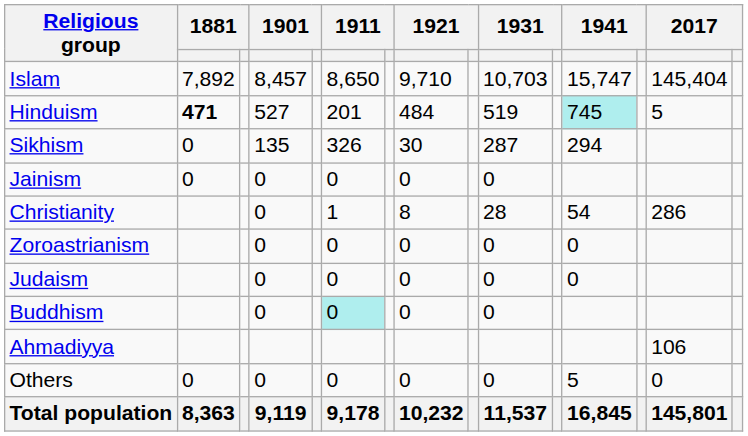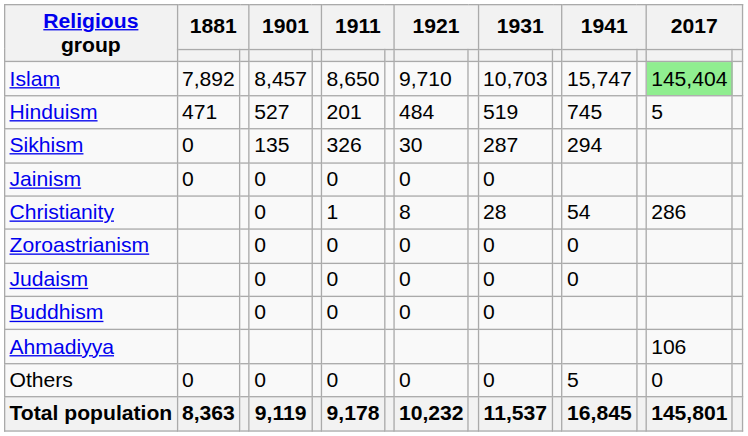(689, 78) no background -> (689, 78) lightgreen background
(200, 111) bold -> (200, 111) normal
(585, 111) paleturquoise background -> (585, 111) no background
(332, 312) paleturquoise background -> (332, 312) no background
